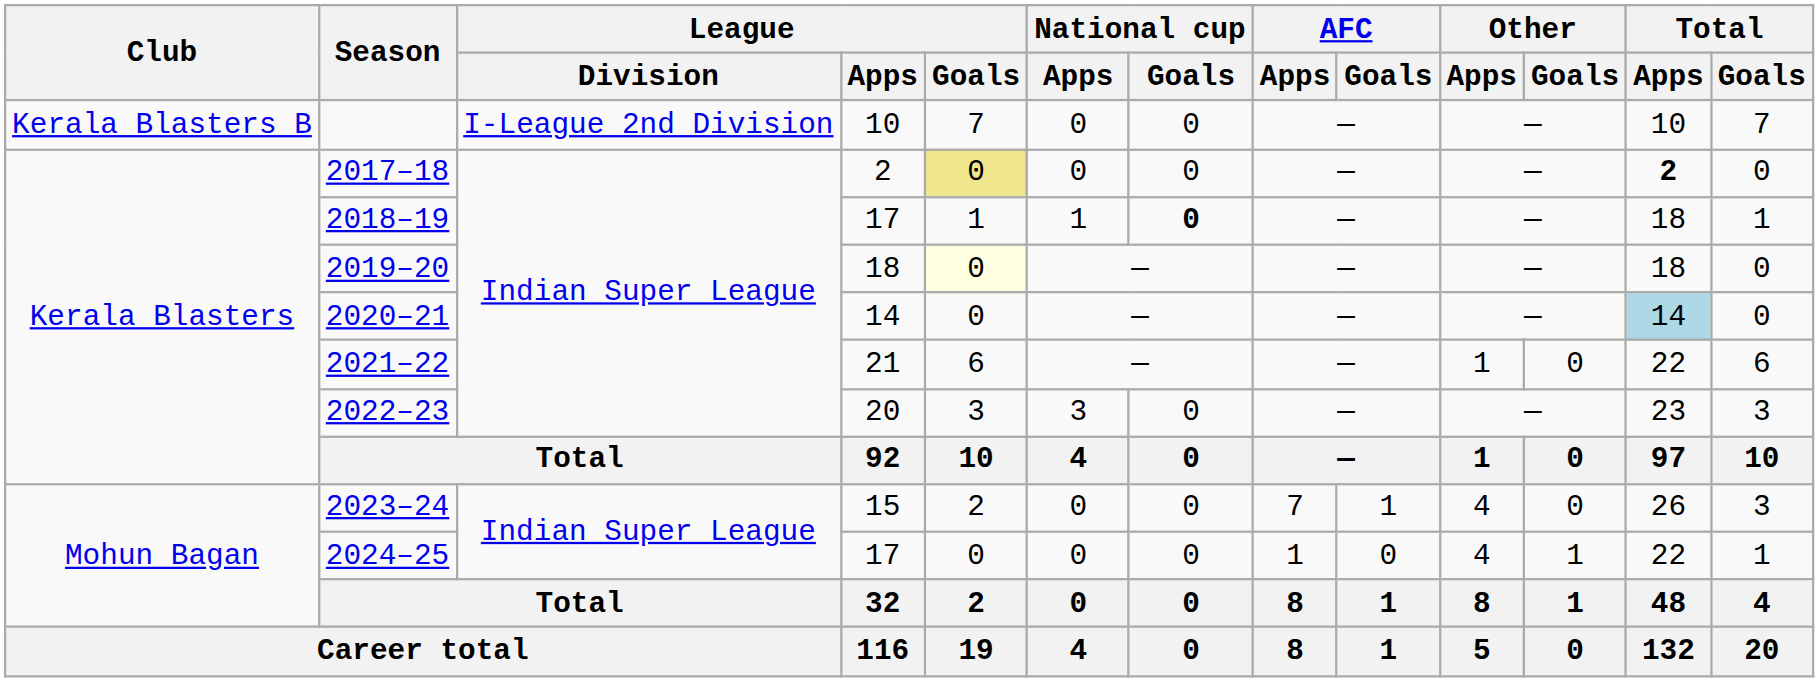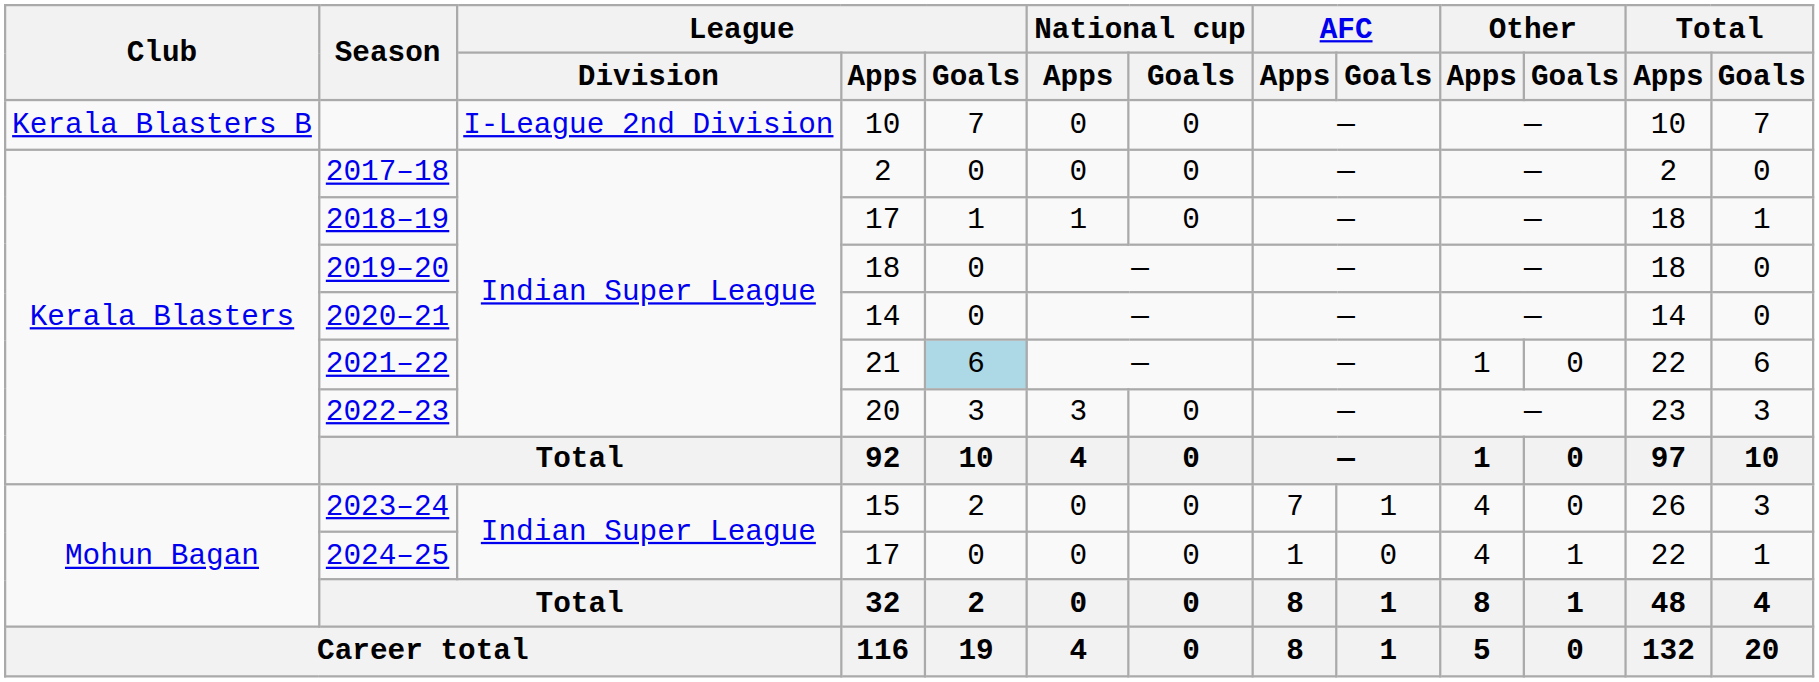(976, 173) khaki background -> (976, 173) no background
(1668, 173) bold -> (1668, 173) normal
(1191, 221) bold -> (1191, 221) normal
(976, 268) lightyellow background -> (976, 268) no background
(1668, 316) lightblue background -> (1668, 316) no background
(976, 364) no background -> (976, 364) lightblue background
